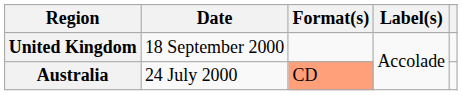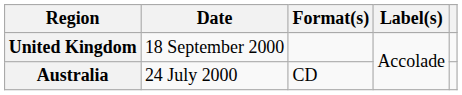(305, 75) lightsalmon background -> (305, 75) no background
